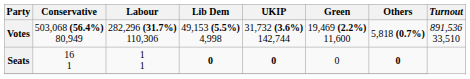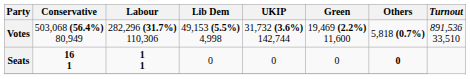(69, 60) normal -> (69, 60) bold
(142, 60) normal -> (142, 60) bold
(211, 60) bold -> (211, 60) normal
(274, 60) bold -> (274, 60) normal
